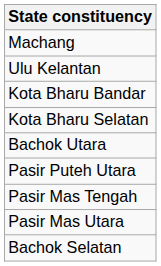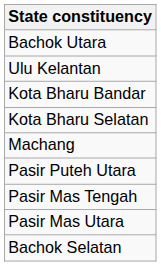(41, 42) Machang -> (57, 42) Bachok Utara
(57, 145) Bachok Utara -> (41, 145) Machang
